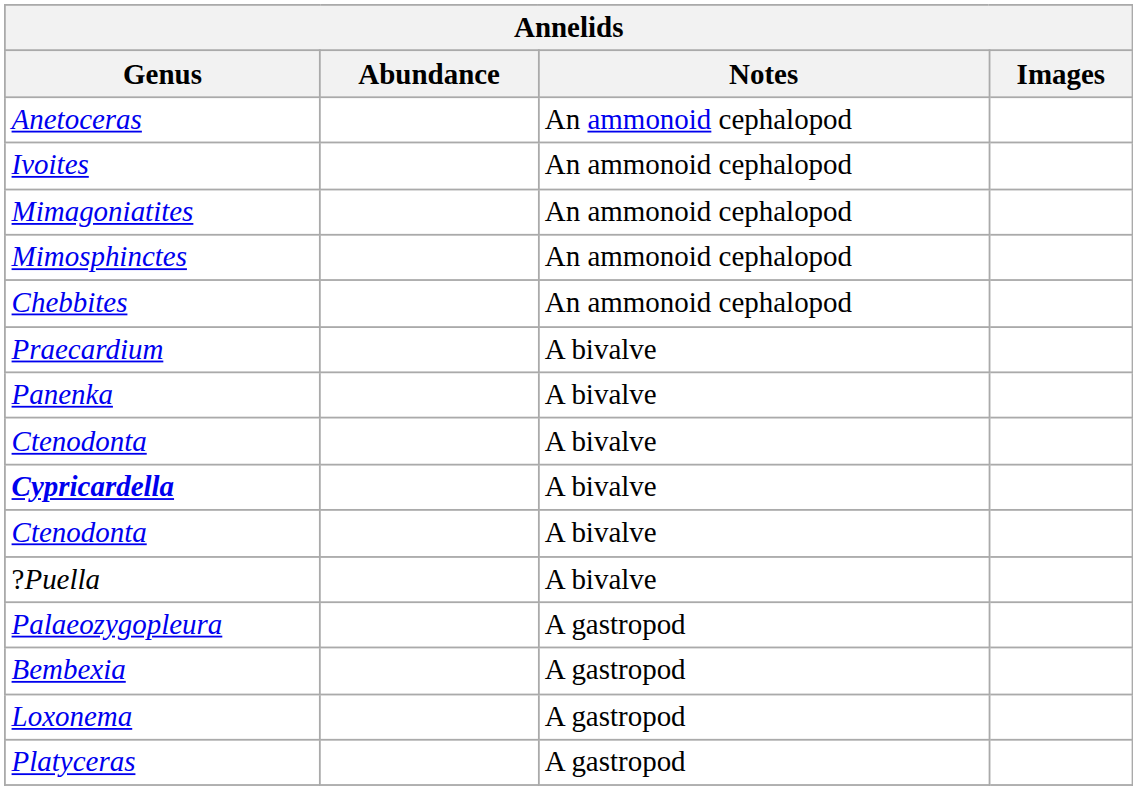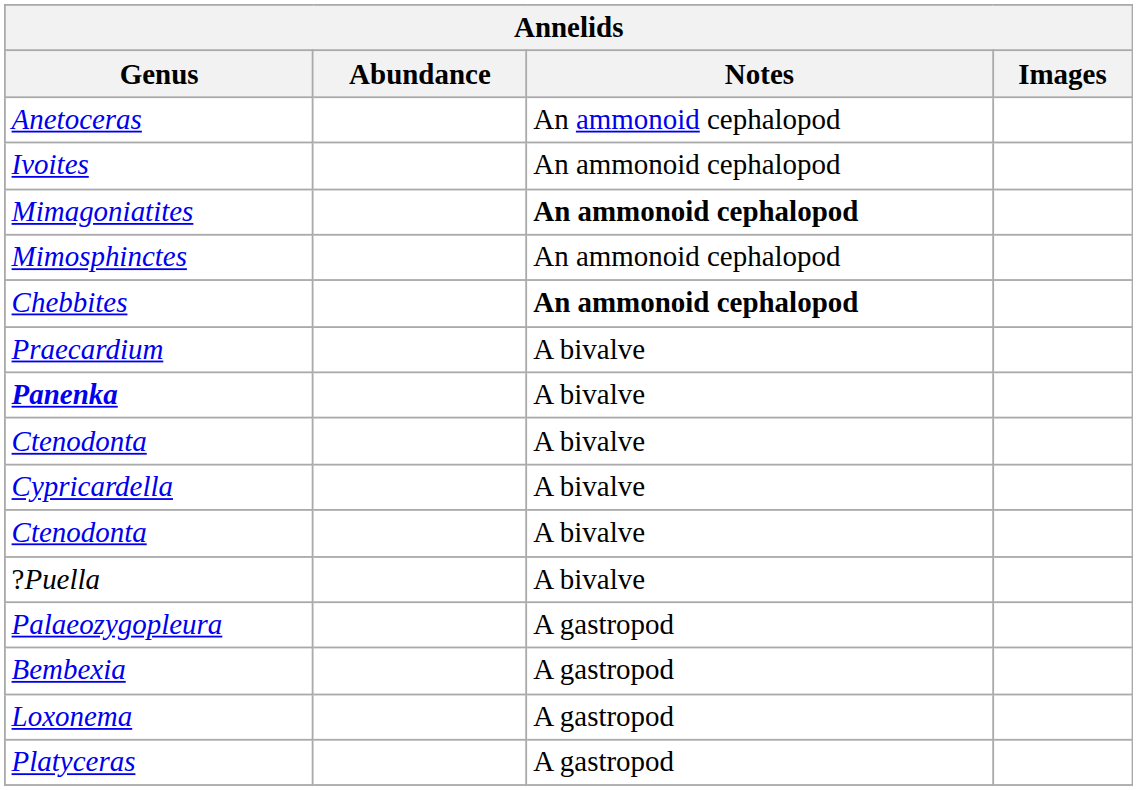(698, 211) normal -> (696, 211) bold
(698, 303) normal -> (696, 303) bold
(62, 394) normal -> (65, 394) bold
(93, 486) bold -> (92, 486) normal
